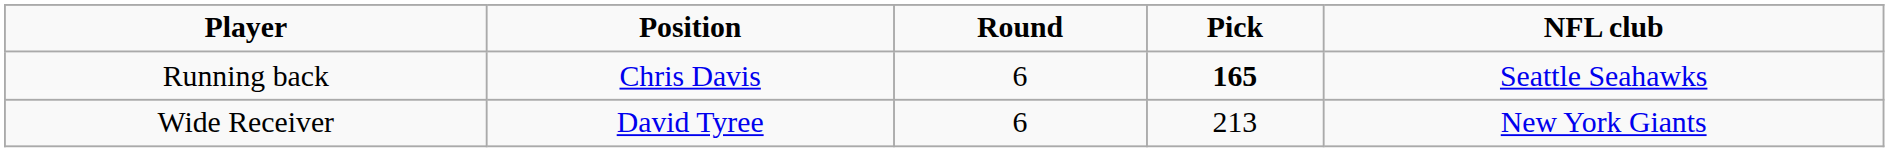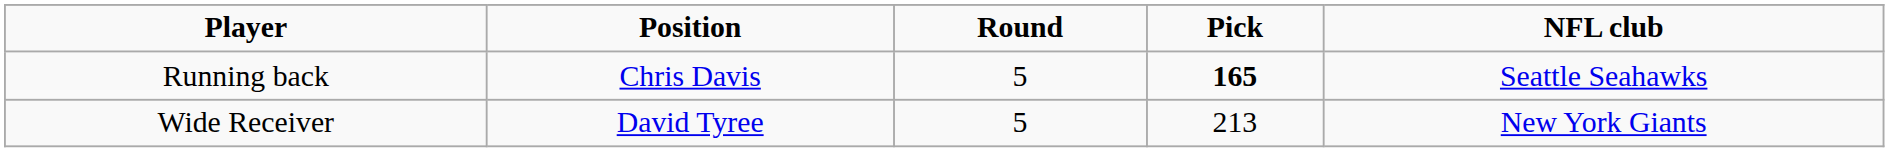(1020, 75) 6 -> (1020, 75) 5
(1020, 122) 6 -> (1020, 122) 5
